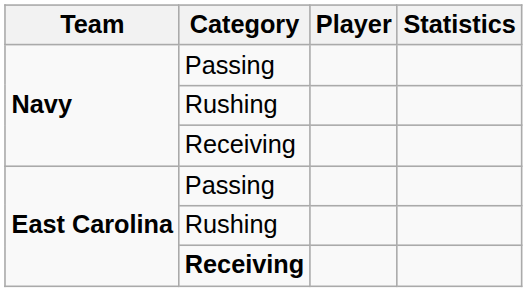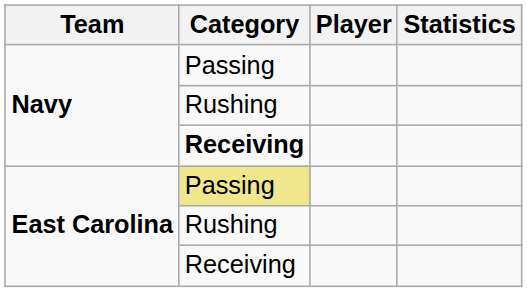(240, 145) normal -> (244, 145) bold
(230, 185) no background -> (230, 185) khaki background
(244, 265) bold -> (240, 265) normal
